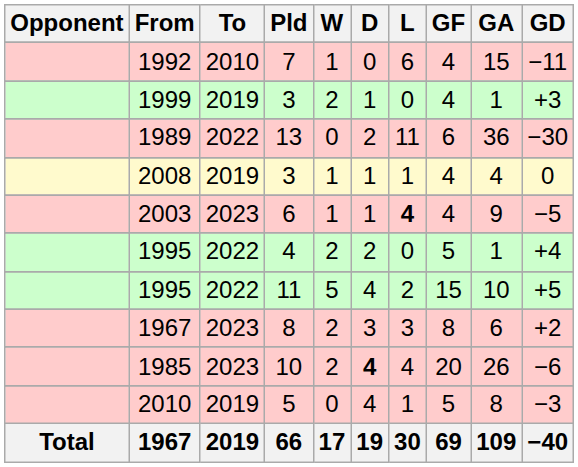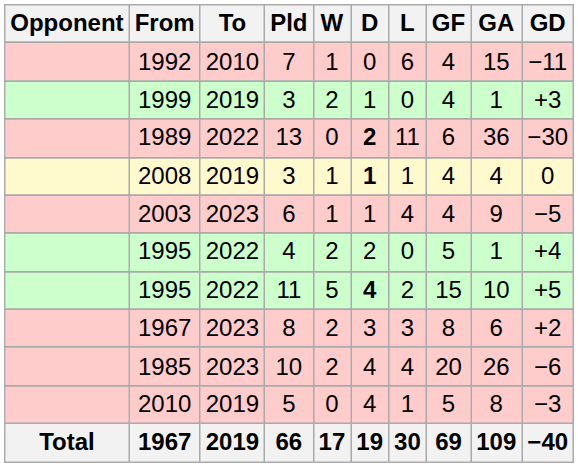(370, 137) normal -> (370, 137) bold
(370, 175) normal -> (370, 175) bold
(407, 213) bold -> (407, 213) normal
(370, 289) normal -> (370, 289) bold
(370, 366) bold -> (370, 366) normal
